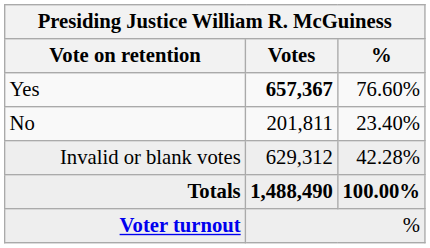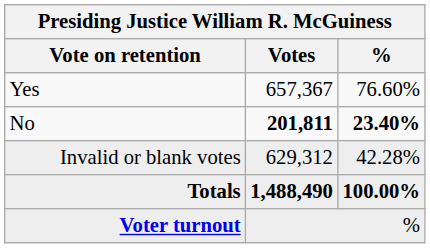(299, 89) bold -> (299, 89) normal
(300, 123) normal -> (300, 123) bold
(388, 123) normal -> (386, 123) bold
